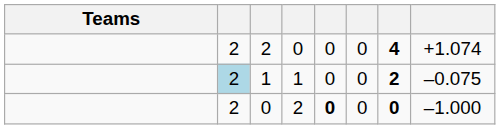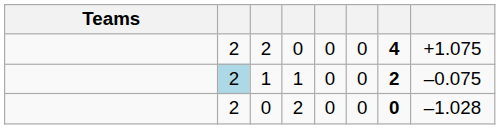(452, 49) +1.074 -> (452, 49) +1.075
(330, 108) bold -> (330, 108) normal
(452, 108) –1.000 -> (452, 108) –1.028
